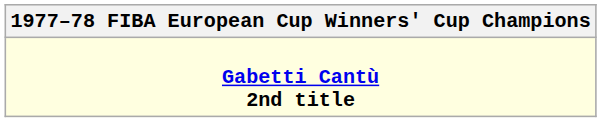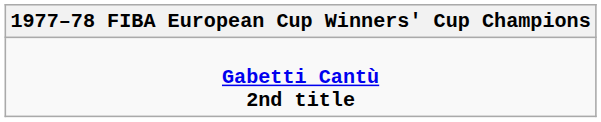(301, 89) lightyellow background -> (301, 89) no background
